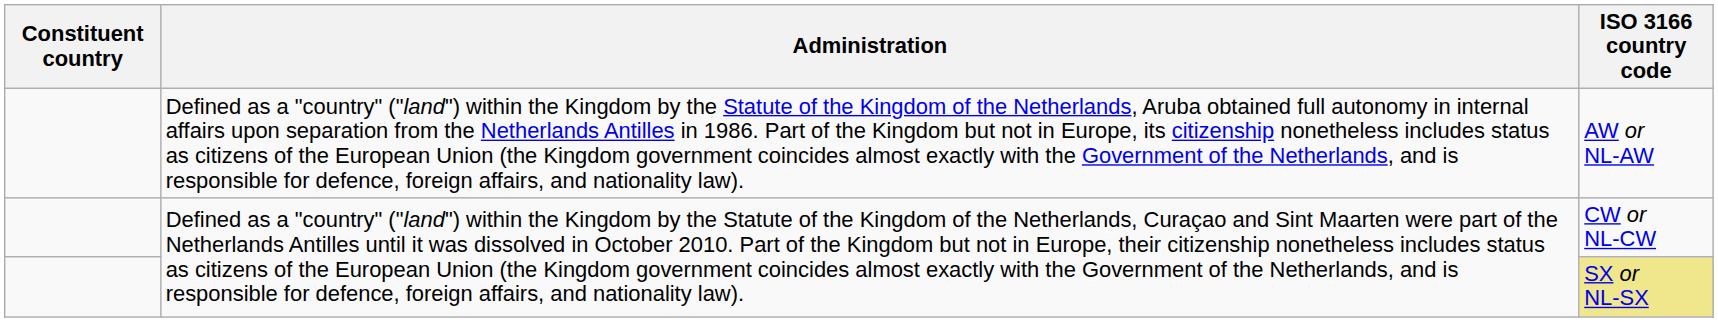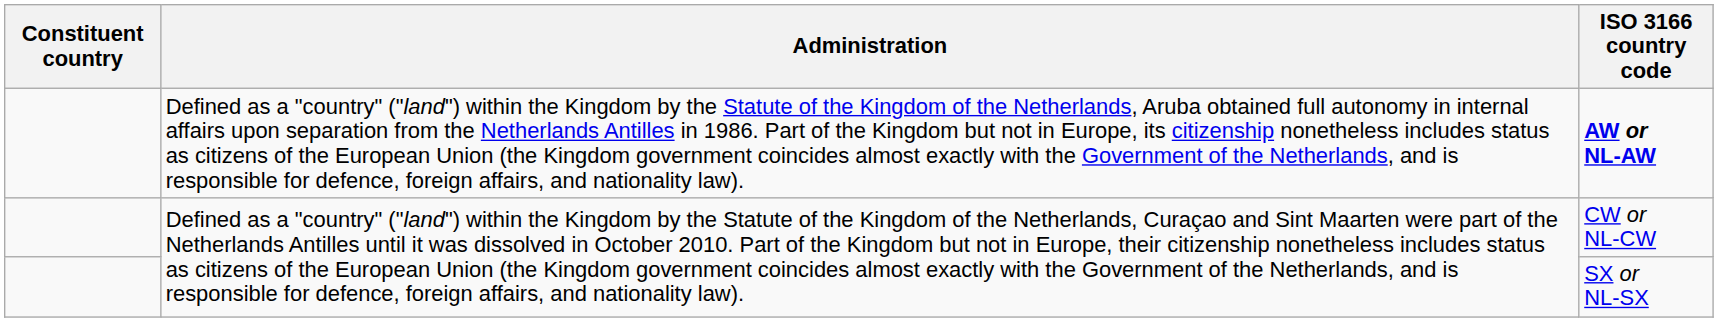(1619, 142) normal -> (1620, 142) bold
(1617, 286) khaki background -> (1617, 286) no background
